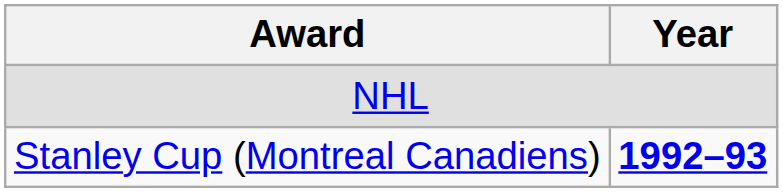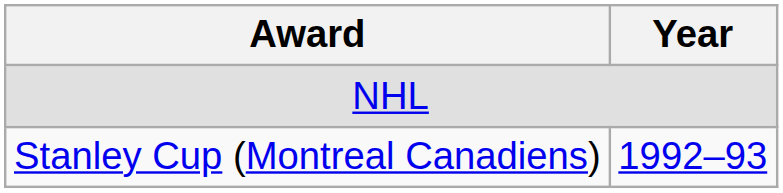(693, 156) bold -> (693, 156) normal
